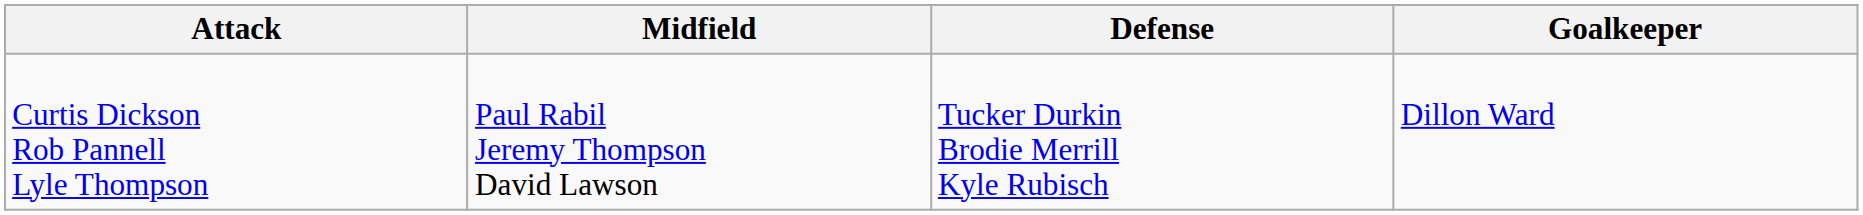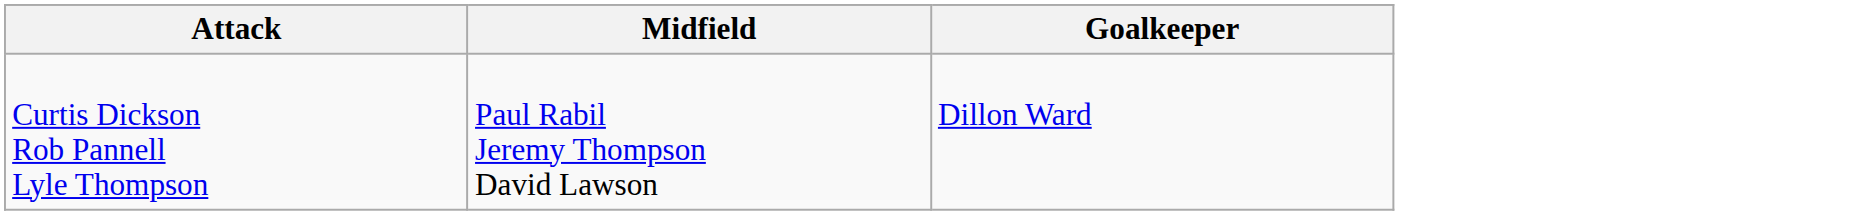- column: (1162, 29)
